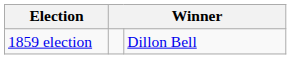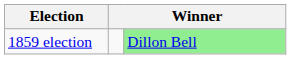(162, 41) no background -> (162, 41) lightgreen background
